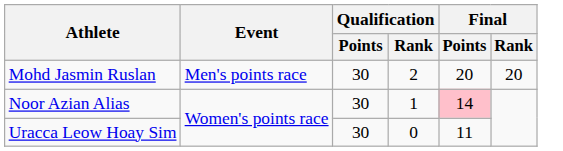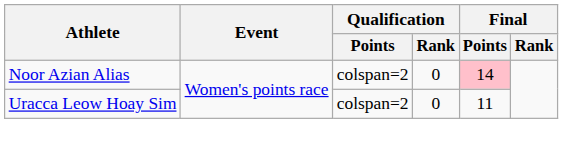- row: (82, 75)
(361, 103) 30 -> (373, 75) colspan=2
(414, 103) 1 -> (436, 75) 0
(361, 132) 30 -> (373, 103) colspan=2
